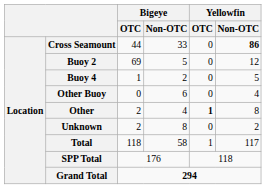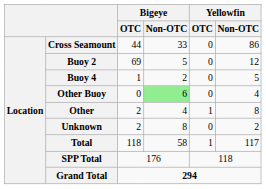(254, 45) bold -> (254, 45) normal
(185, 94) no background -> (185, 94) lightgreen background
(210, 110) bold -> (210, 110) normal
